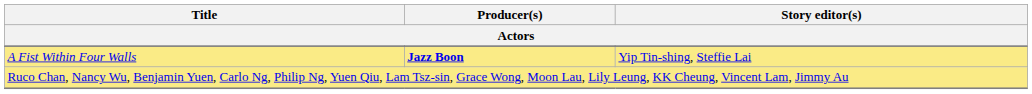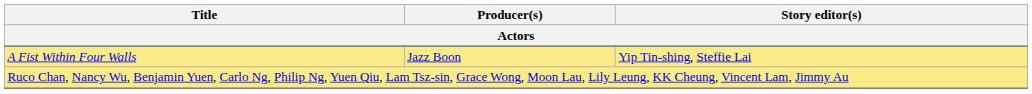(436, 56) bold -> (434, 56) normal
